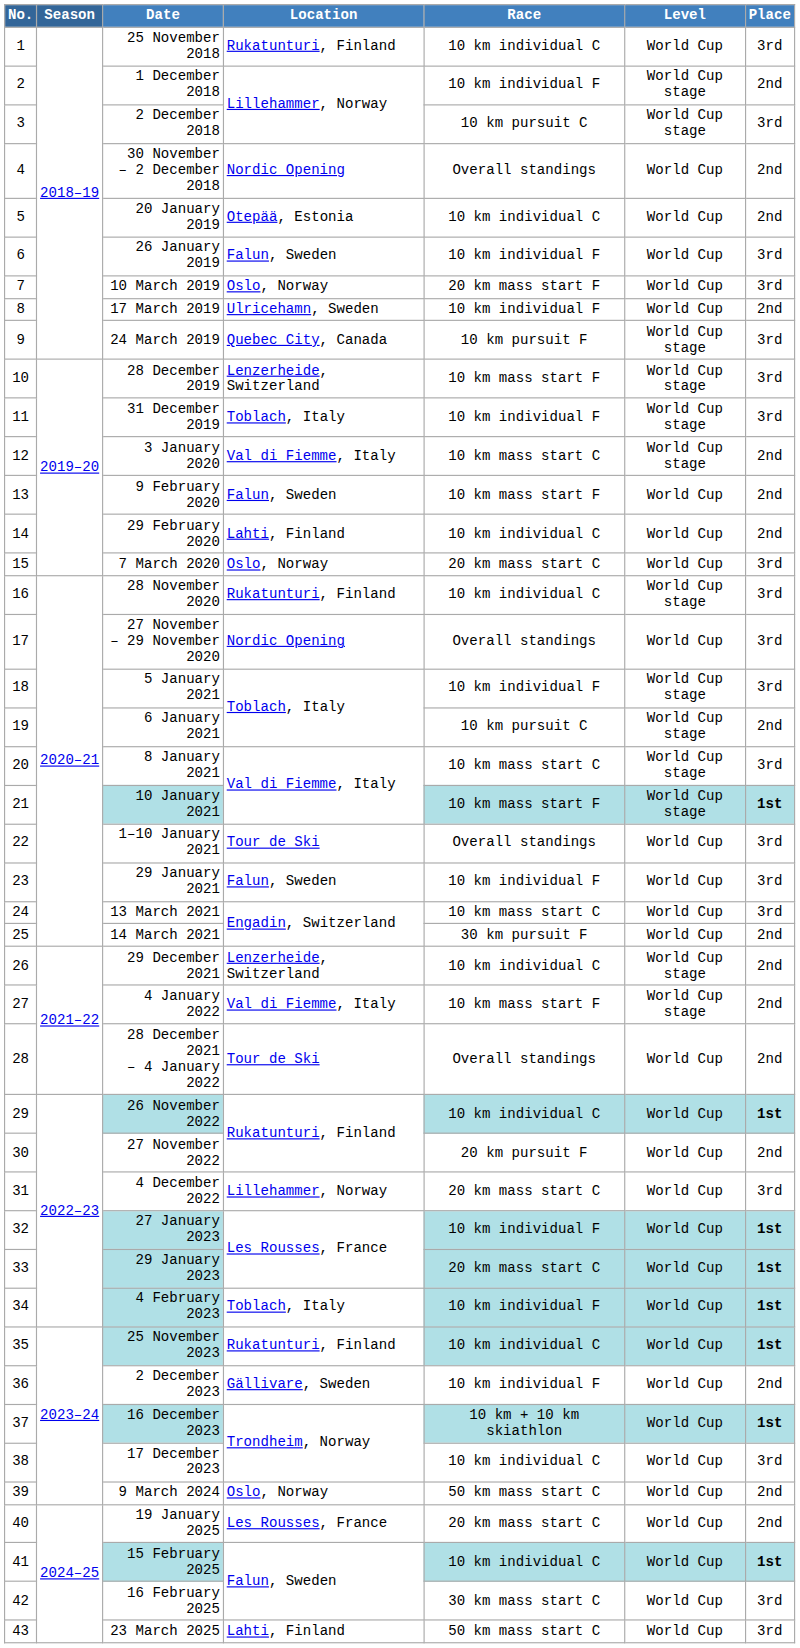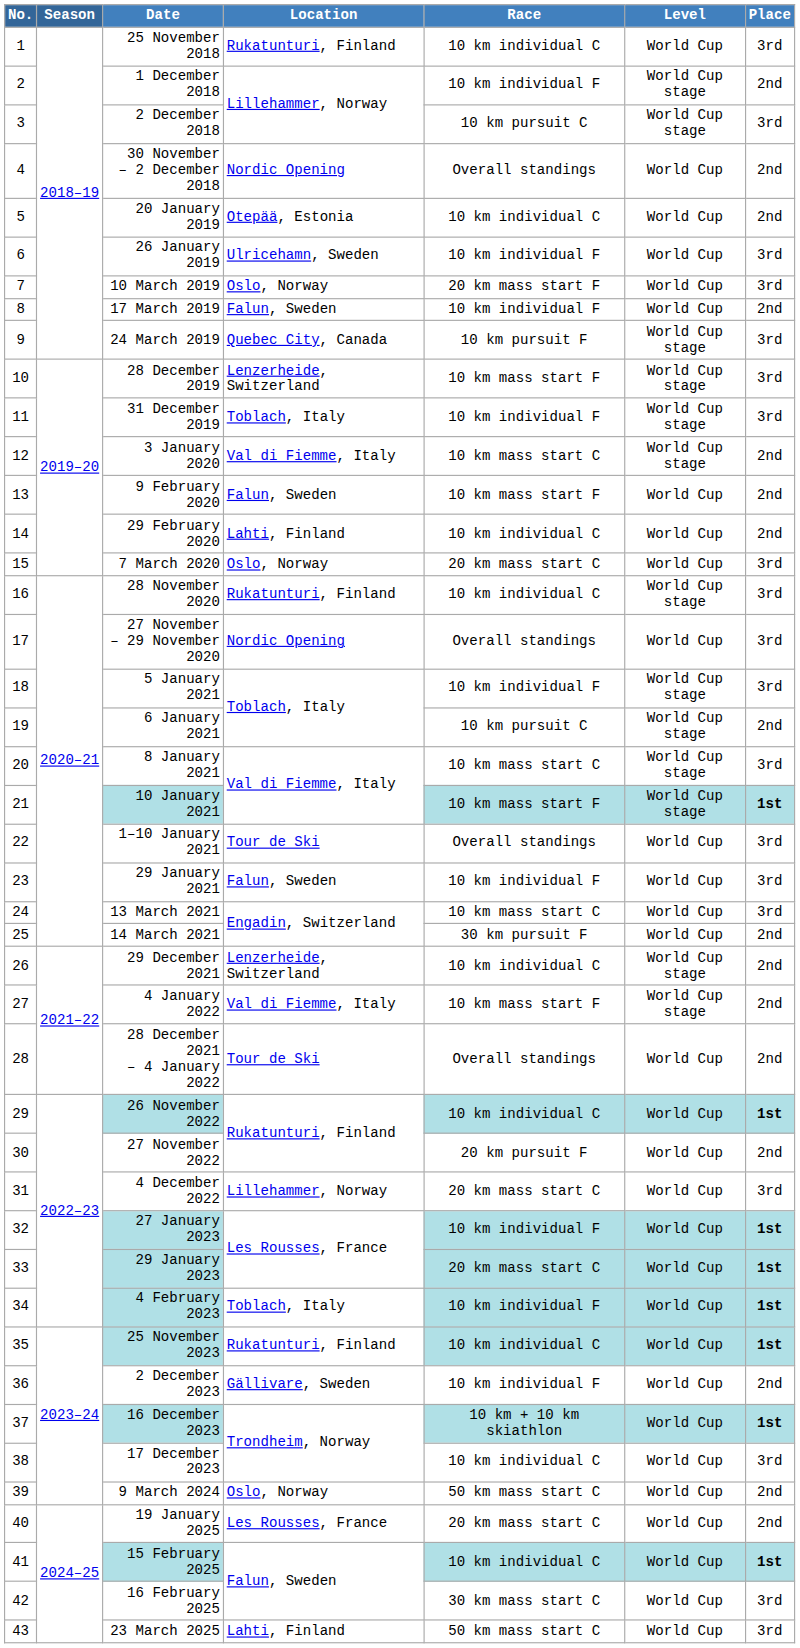(282, 256) Falun, Sweden -> (303, 256) Ulricehamn, Sweden
(303, 310) Ulricehamn, Sweden -> (282, 310) Falun, Sweden
